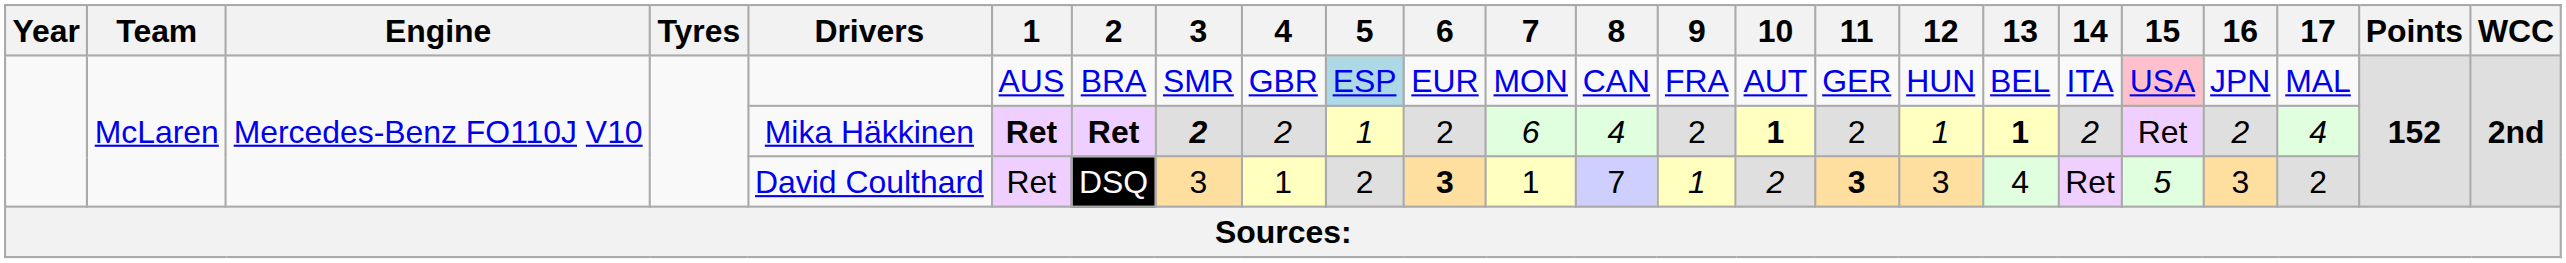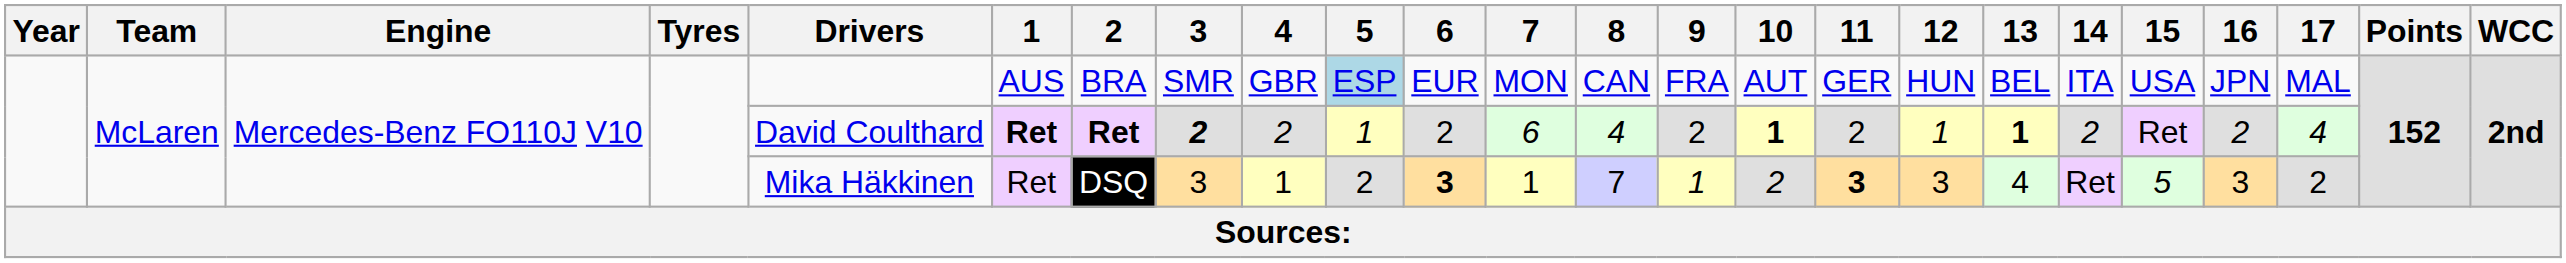(2162, 81) pink background -> (2162, 81) no background
(869, 132) Mika Häkkinen -> (869, 132) David Coulthard
(869, 182) David Coulthard -> (869, 182) Mika Häkkinen
